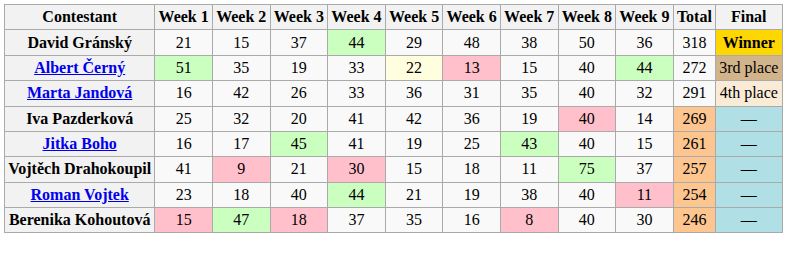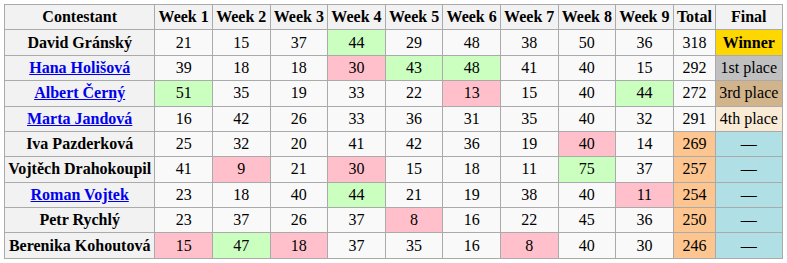+ row: (80, 67)
(414, 67) lightyellow background -> (414, 93) no background
- row: (80, 144)
+ row: (80, 220)
